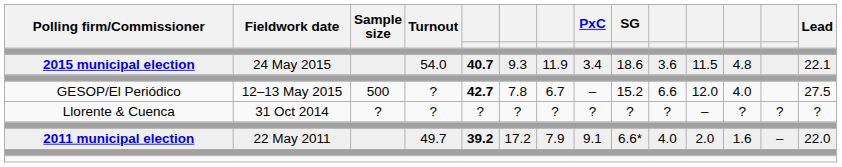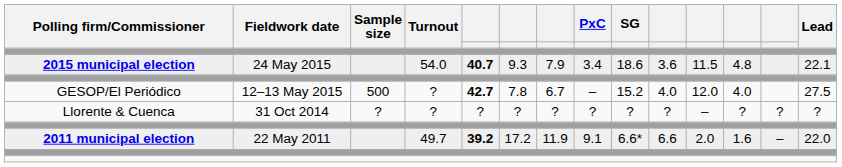(555, 64) 11.9 -> (555, 64) 7.9
(667, 91) 6.6 -> (667, 91) 4.0
(555, 139) 7.9 -> (555, 139) 11.9
(667, 139) 4.0 -> (667, 139) 6.6
